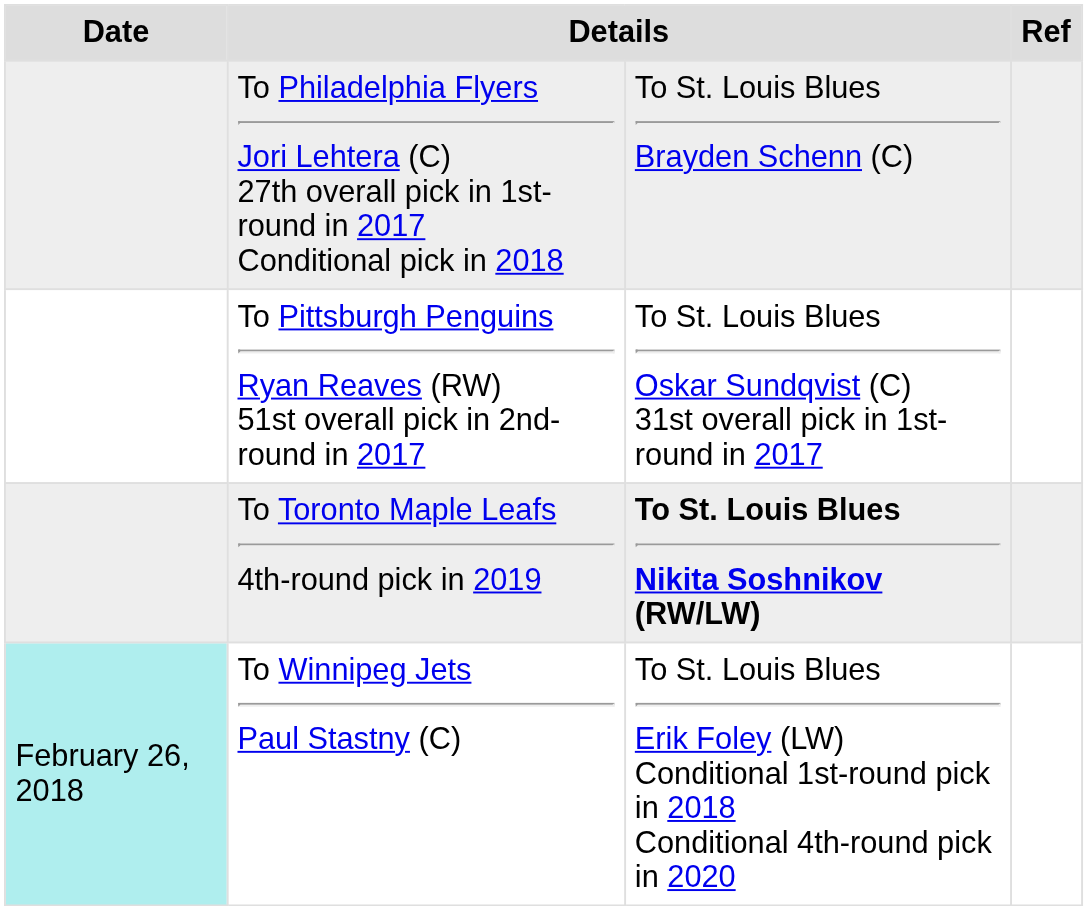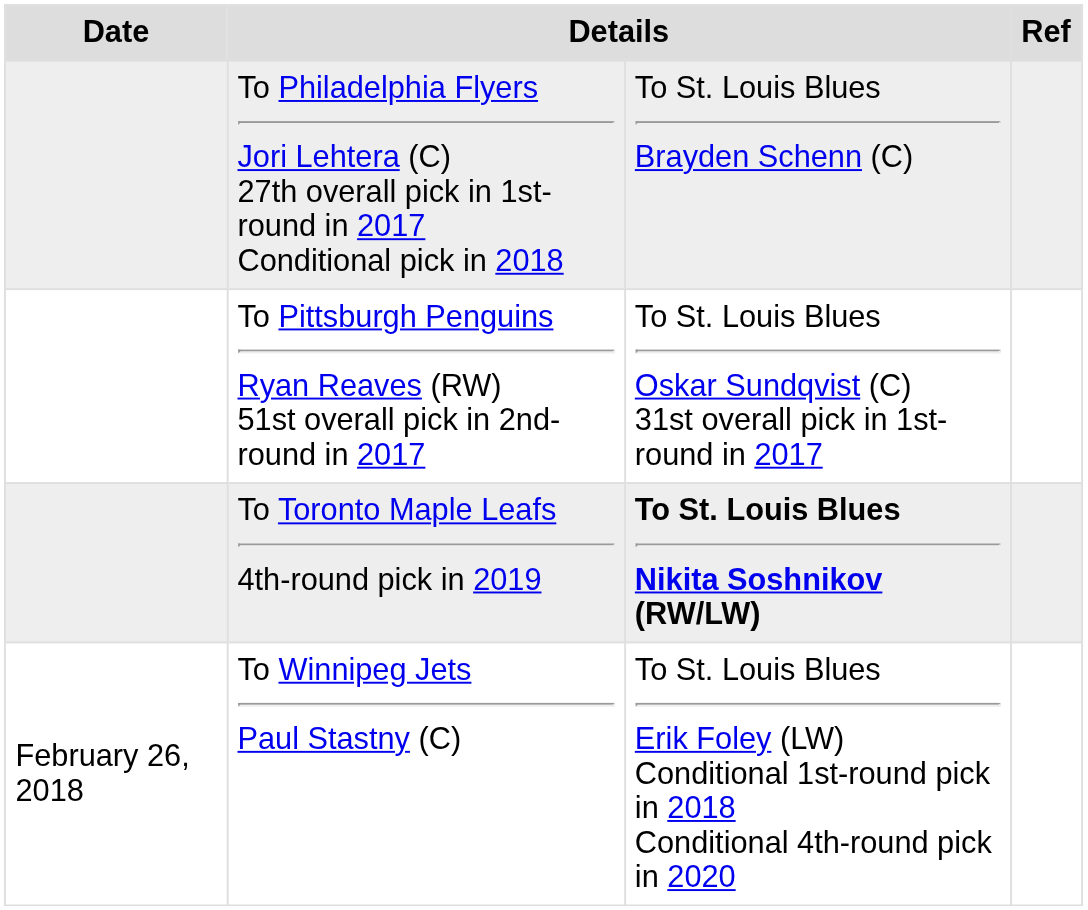(103, 773) paleturquoise background -> (103, 773) no background
